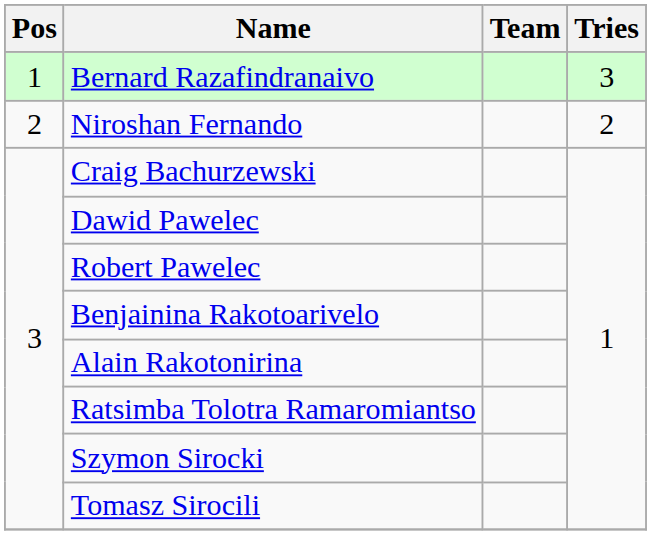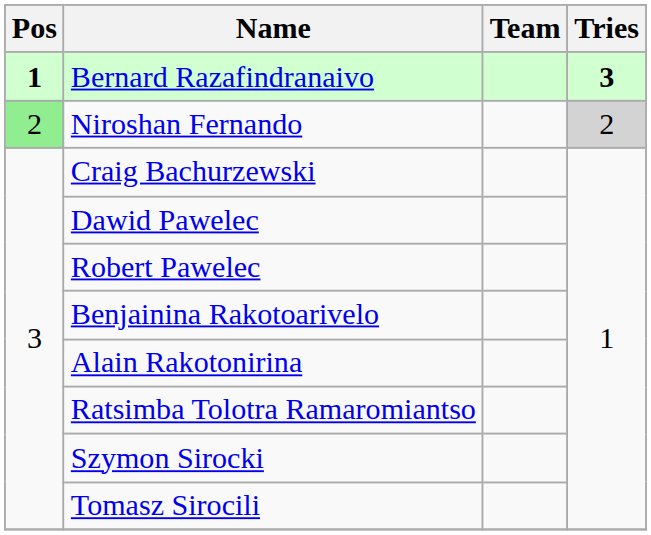(34, 76) normal -> (34, 76) bold
(607, 76) normal -> (607, 76) bold
(34, 123) no background -> (34, 123) lightgreen background
(607, 123) no background -> (607, 123) lightgrey background
